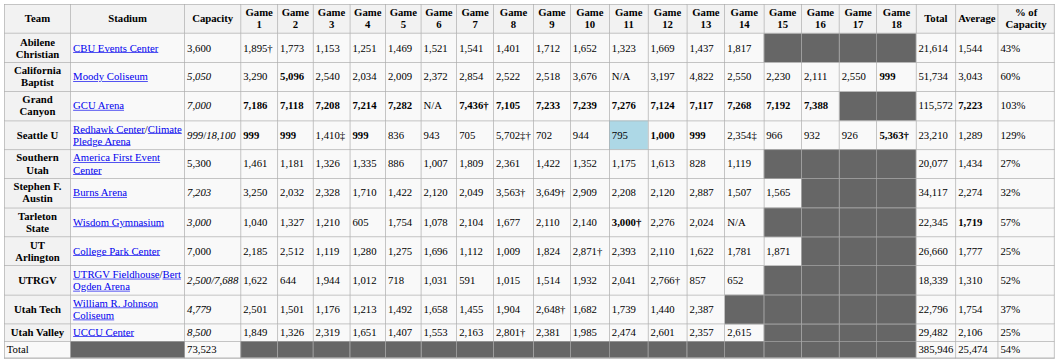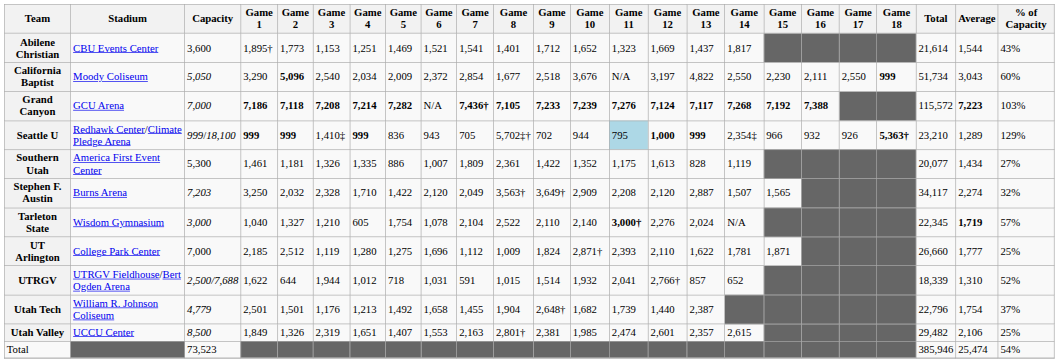(508, 77) 2,522 -> (508, 77) 1,677
(508, 222) 1,677 -> (508, 222) 2,522
